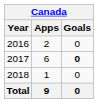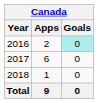(77, 43) no background -> (77, 43) paleturquoise background
(77, 59) bold -> (77, 59) normal
